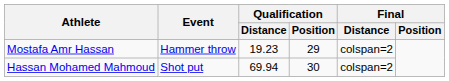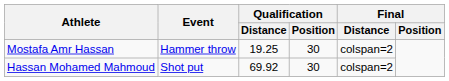(264, 49) 19.23 -> (264, 49) 19.25
(313, 49) 29 -> (313, 49) 30
(264, 67) 69.94 -> (264, 67) 69.92
